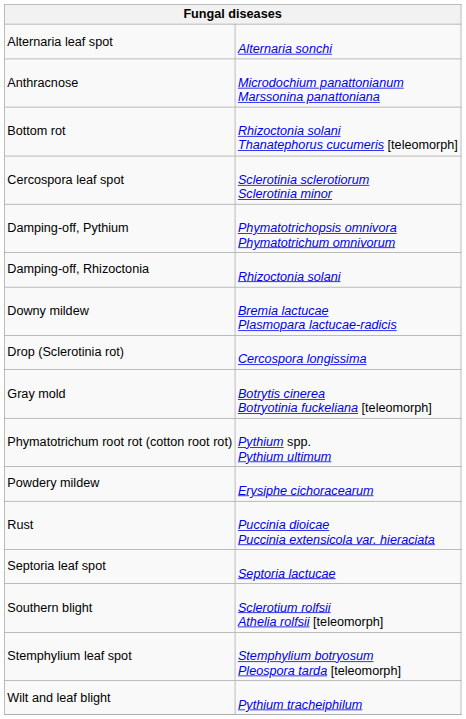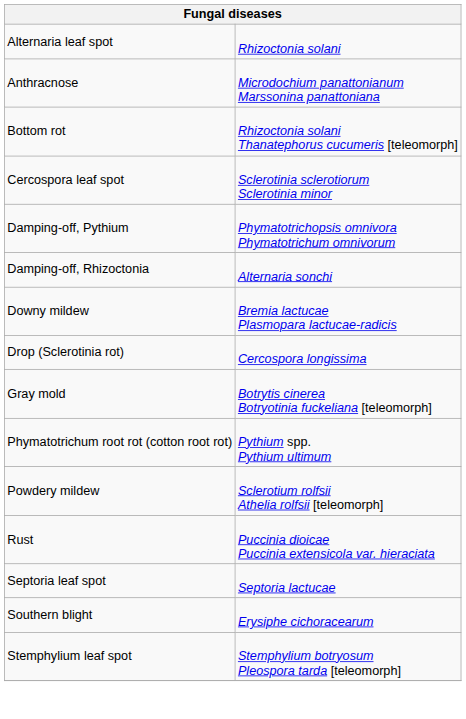(285, 48) Alternaria sonchi -> (289, 48) Rhizoctonia solani
(289, 277) Rhizoctonia solani -> (285, 277) Alternaria sonchi
(306, 490) Erysiphe cichoracearum -> (311, 498) Sclerotium rolfsii Athelia rolfsii [teleomorph]
(311, 615) Sclerotium rolfsii Athelia rolfsii [teleomorph] -> (306, 622) Erysiphe cichoracearum
- row: (59, 697)
